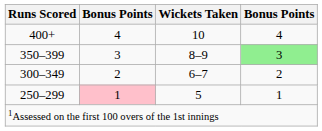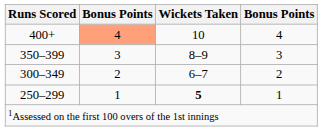(117, 34) no background -> (117, 34) lightsalmon background
(279, 54) lightgreen background -> (279, 54) no background
(117, 94) pink background -> (117, 94) no background
(198, 94) normal -> (198, 94) bold
